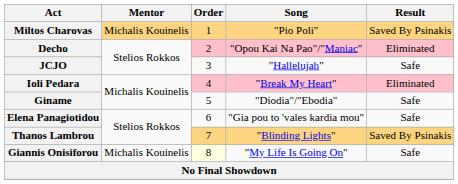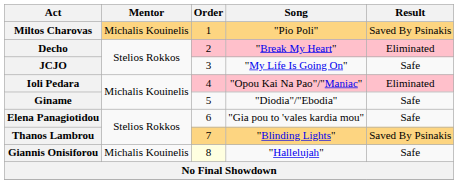(296, 48) "Opou Kai Na Pao"/"Maniac" -> (296, 48) "Break My Heart"
(296, 65) "Hallelujah" -> (296, 65) "My Life Is Going On"
(296, 83) "Break My Heart" -> (296, 83) "Opou Kai Na Pao"/"Maniac"
(296, 153) "My Life Is Going On" -> (296, 153) "Hallelujah"
